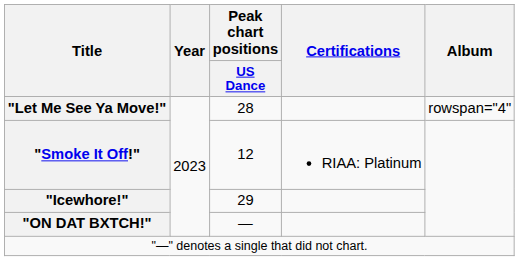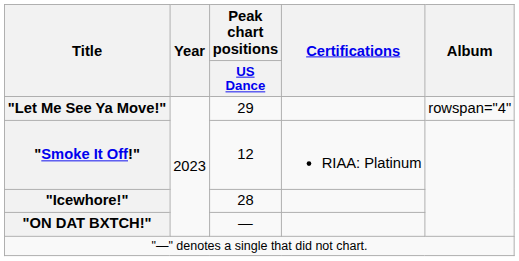(245, 108) 28 -> (245, 108) 29
(245, 200) 29 -> (245, 200) 28
